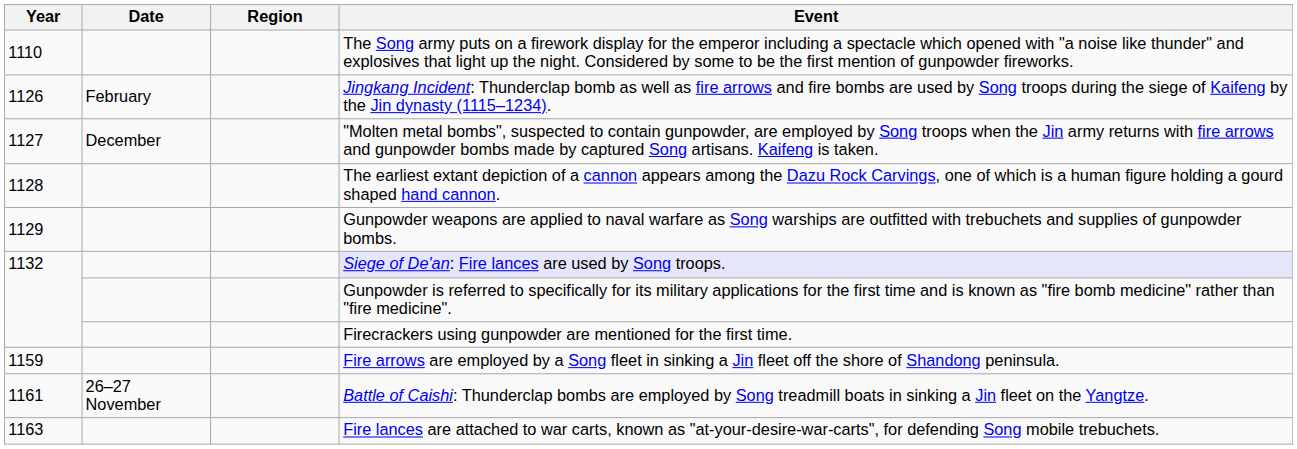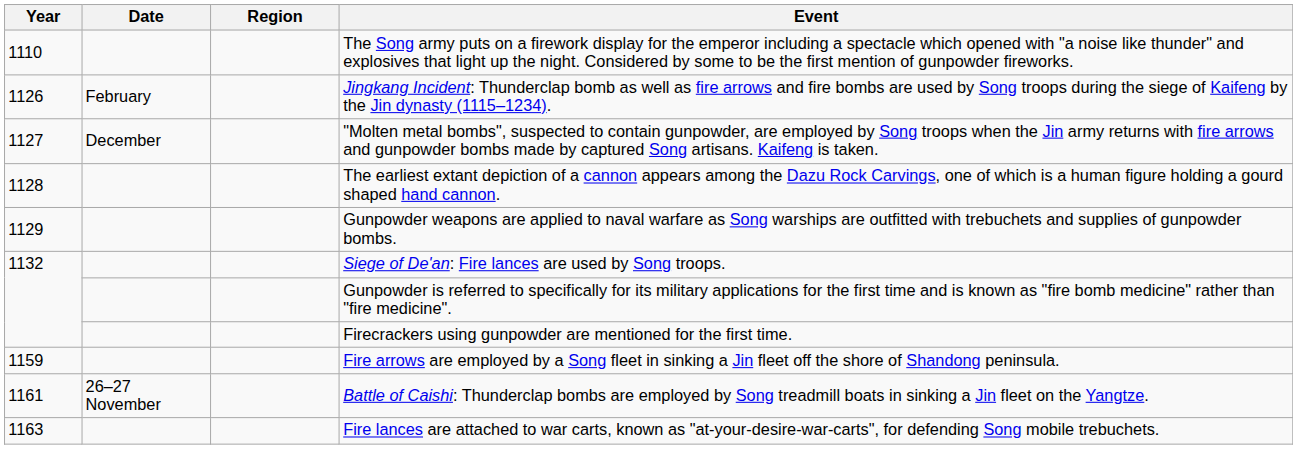(534, 264) lavender background -> (534, 264) no background
